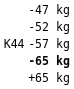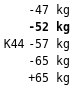(49, 27) normal -> (49, 27) bold
(49, 61) bold -> (49, 61) normal
